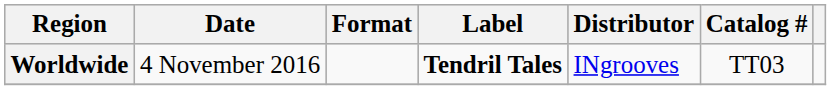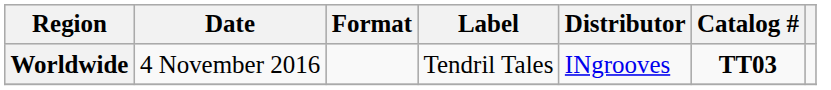(493, 63) bold -> (488, 63) normal
(757, 63) normal -> (748, 63) bold
